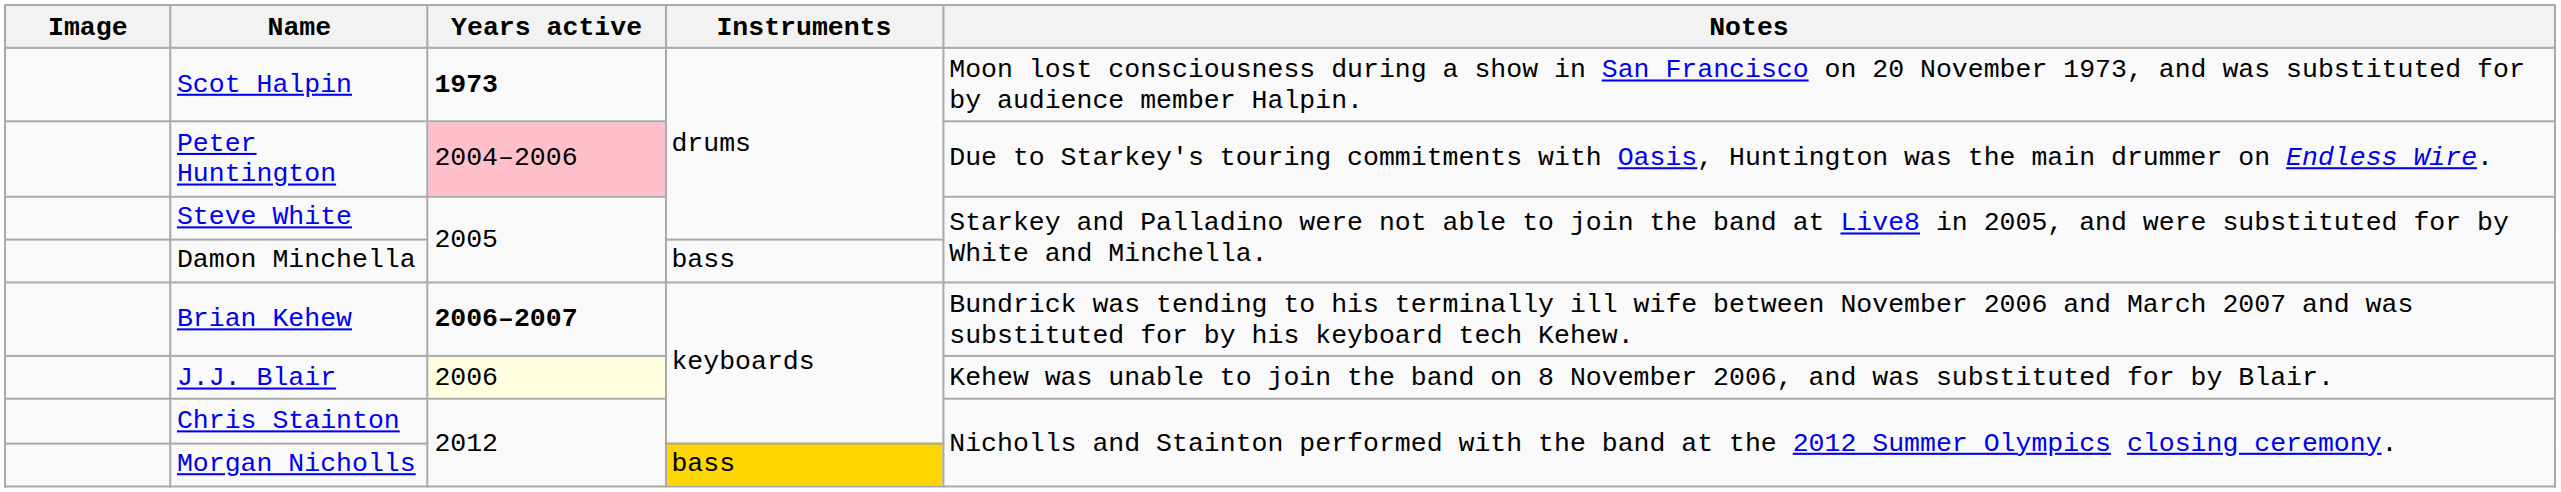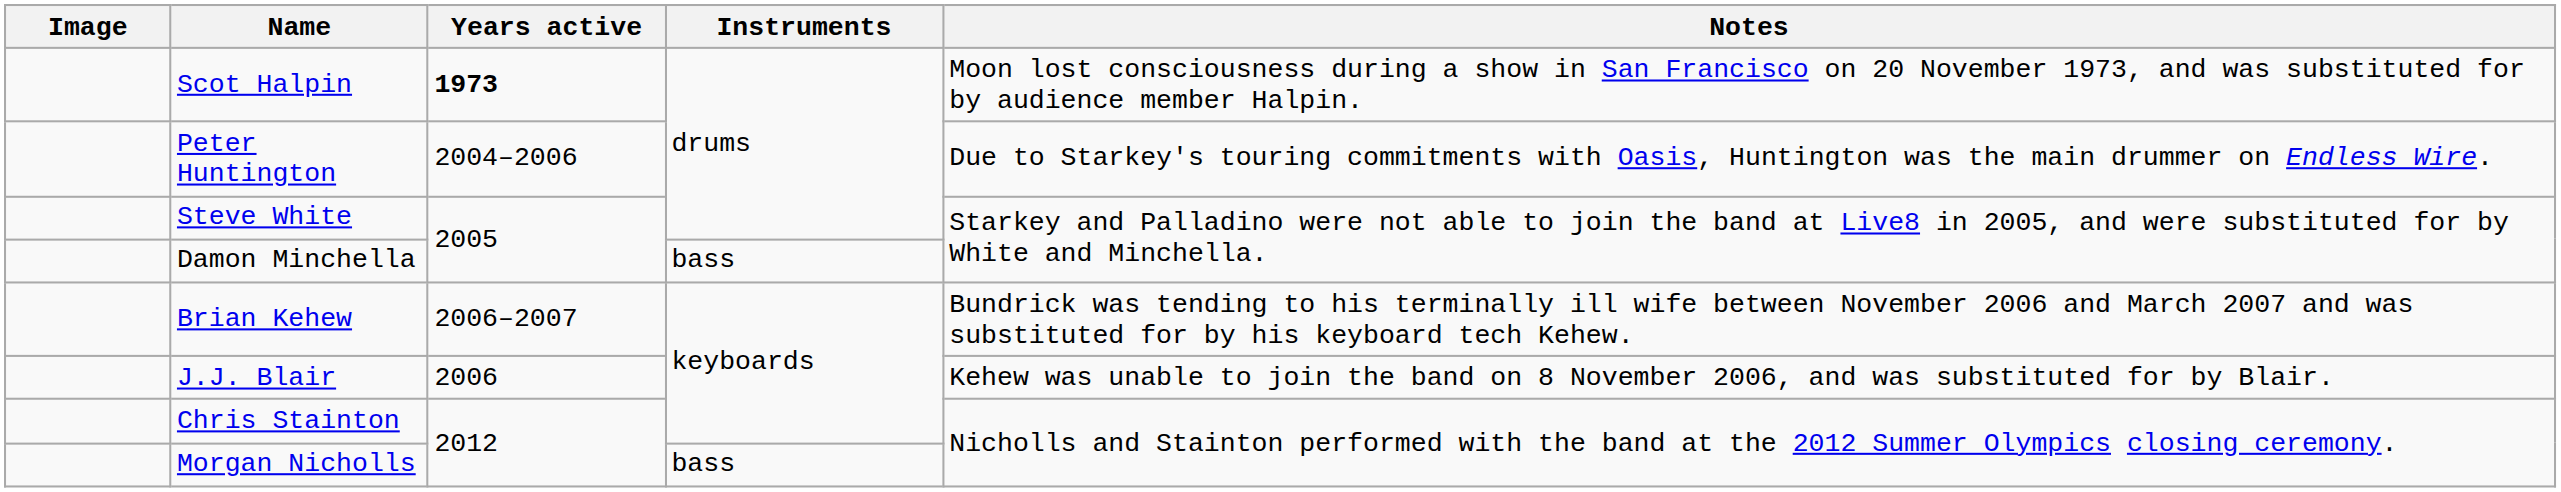(506, 159) pink background -> (506, 159) no background
(506, 319) bold -> (506, 319) normal
(466, 378) lightyellow background -> (466, 378) no background
(703, 464) gold background -> (703, 464) no background
